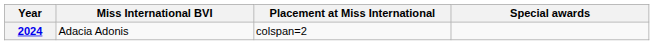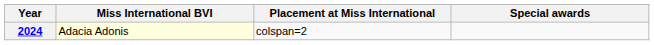(94, 31) no background -> (94, 31) lightyellow background
